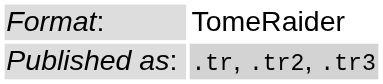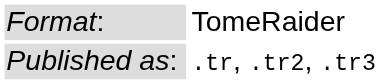(284, 62) lightgrey background -> (284, 62) no background
